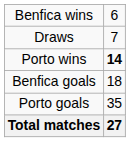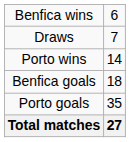(114, 59) bold -> (114, 59) normal
